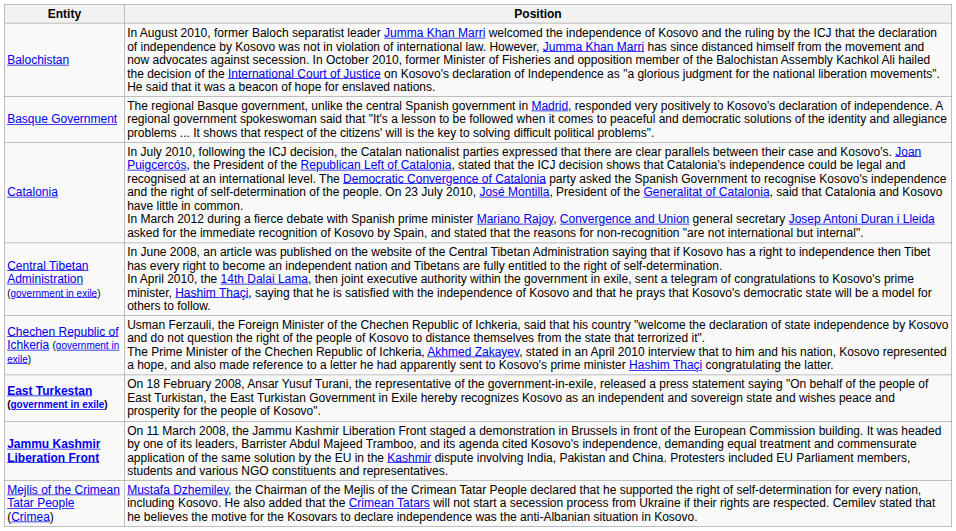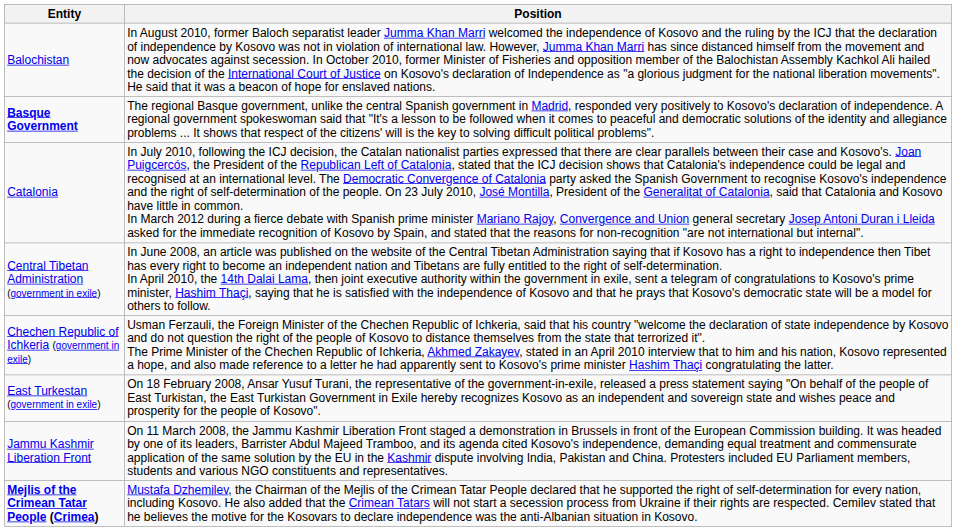(62, 119) normal -> (42, 119) bold
(57, 398) bold -> (54, 398) normal
(54, 450) bold -> (50, 450) normal
(63, 503) normal -> (53, 503) bold
